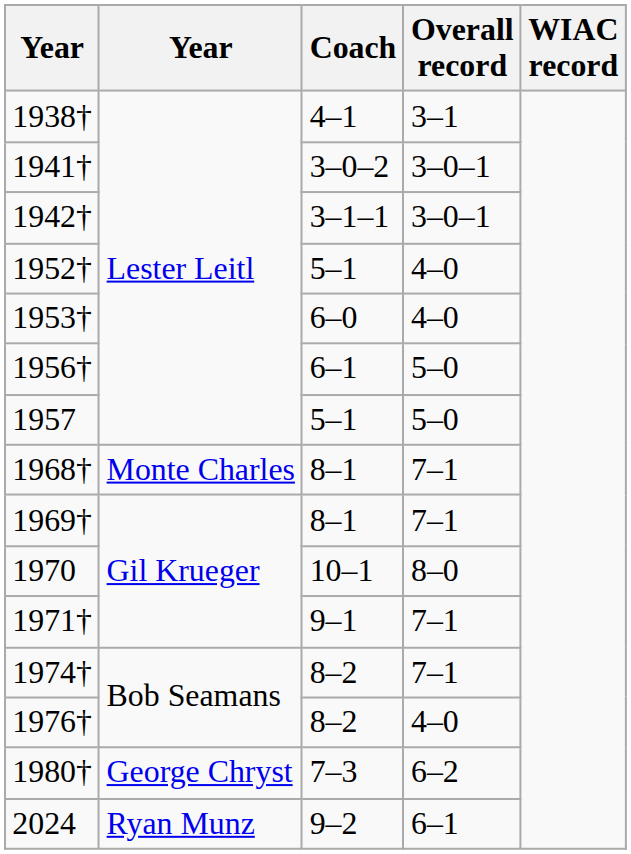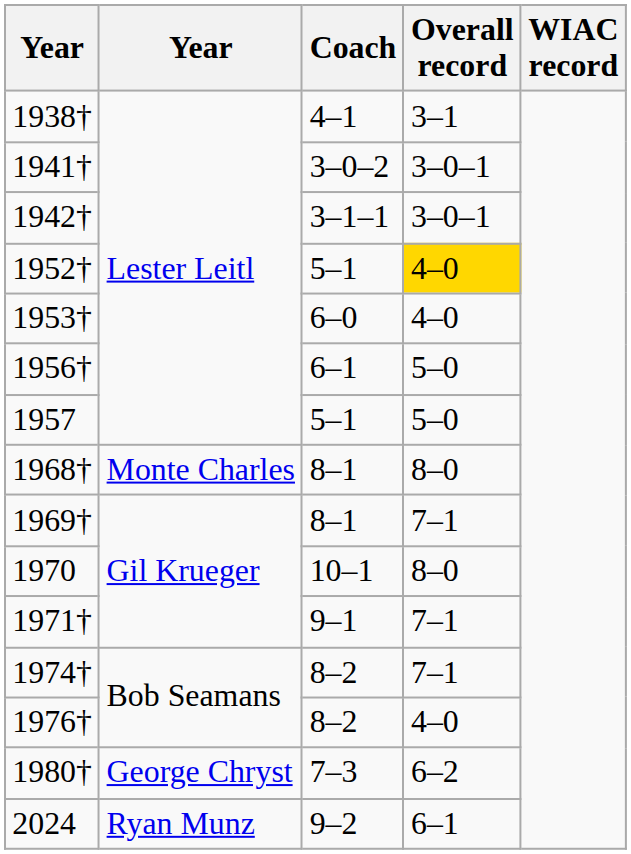(435, 267) no background -> (435, 267) gold background
(435, 469) 7–1 -> (435, 469) 8–0
